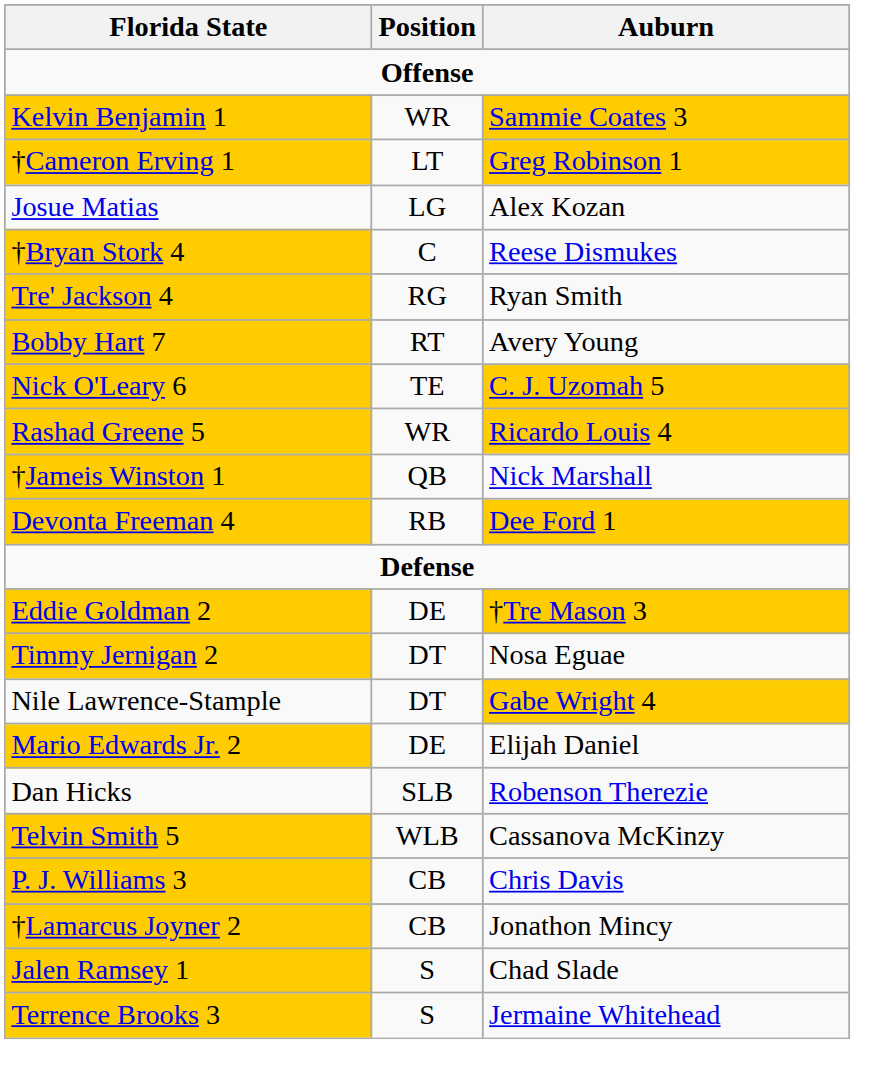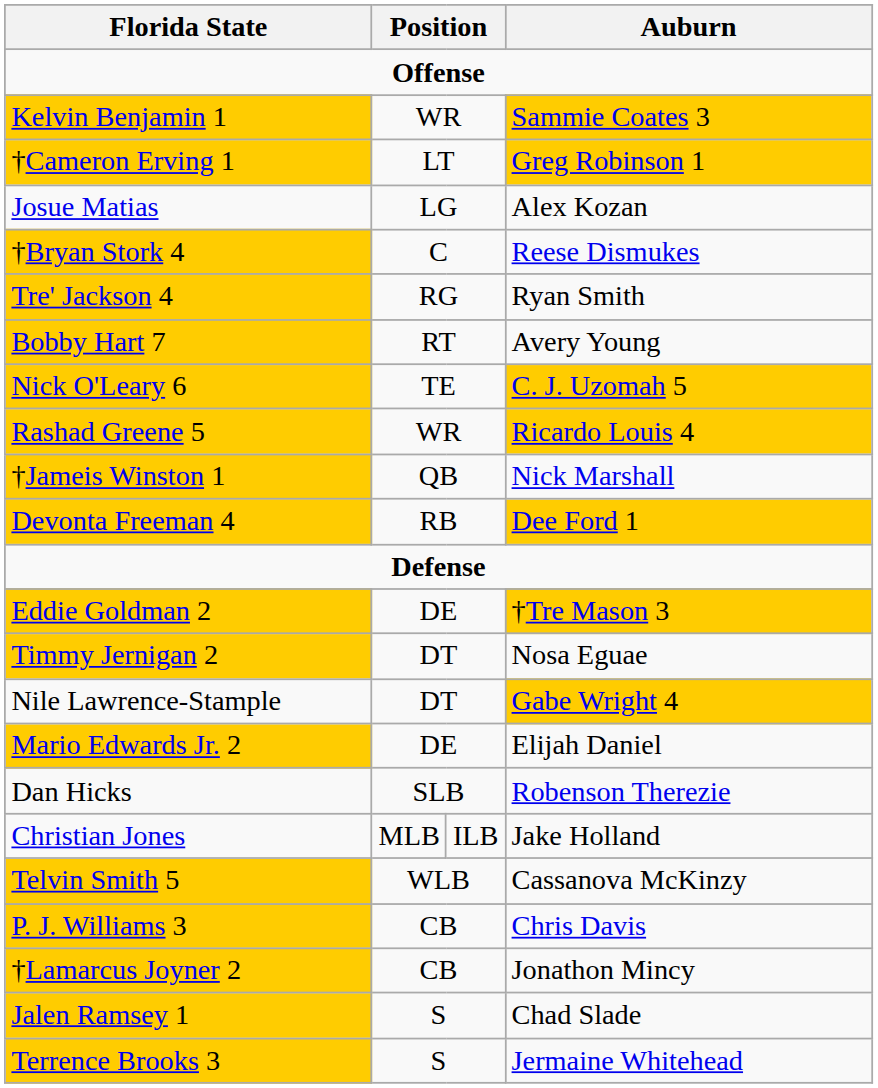+ row: (98, 835)
